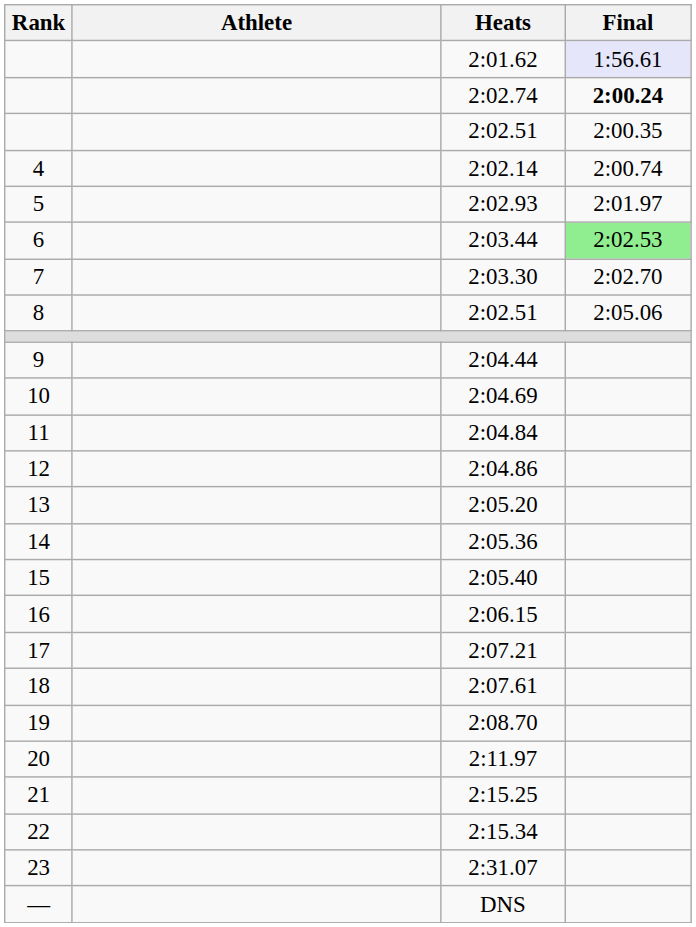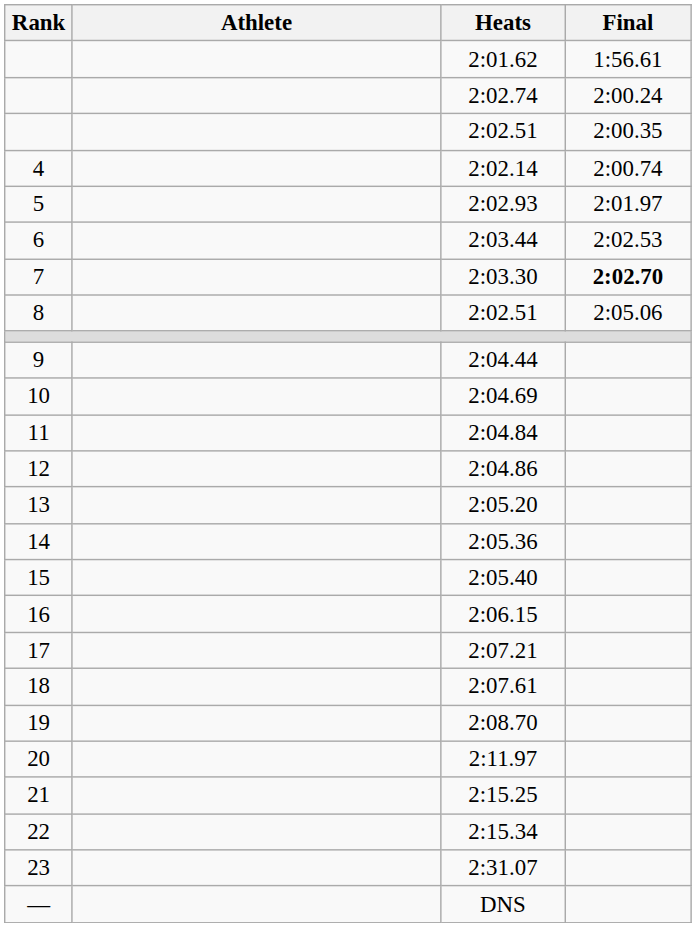(628, 58) lavender background -> (628, 58) no background
(628, 95) bold -> (628, 95) normal
(628, 240) lightgreen background -> (628, 240) no background
(628, 276) normal -> (628, 276) bold
